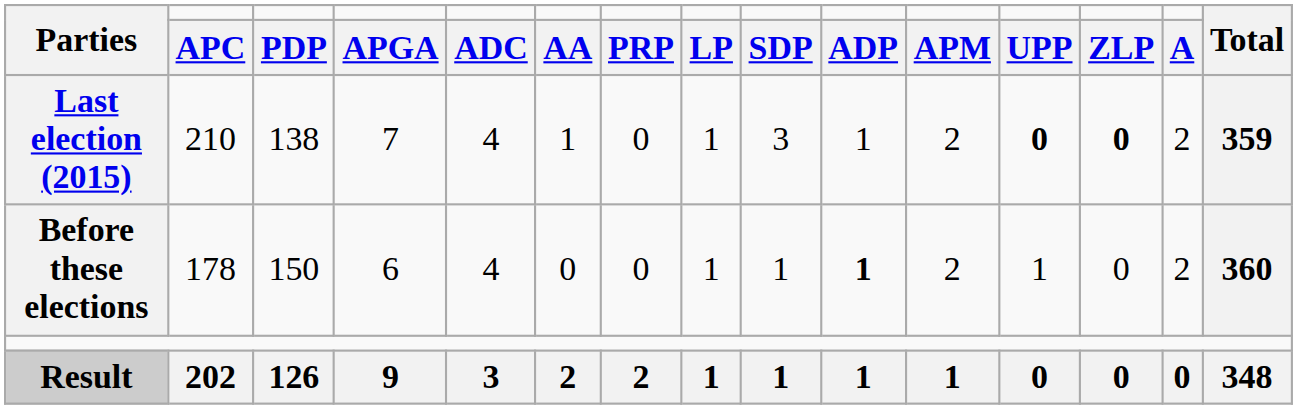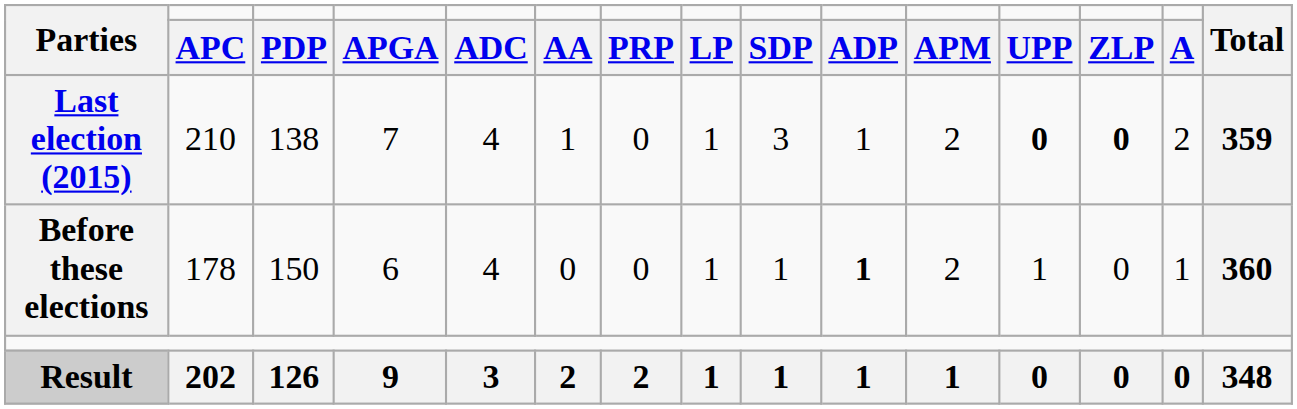(1182, 269) 2 -> (1182, 269) 1
